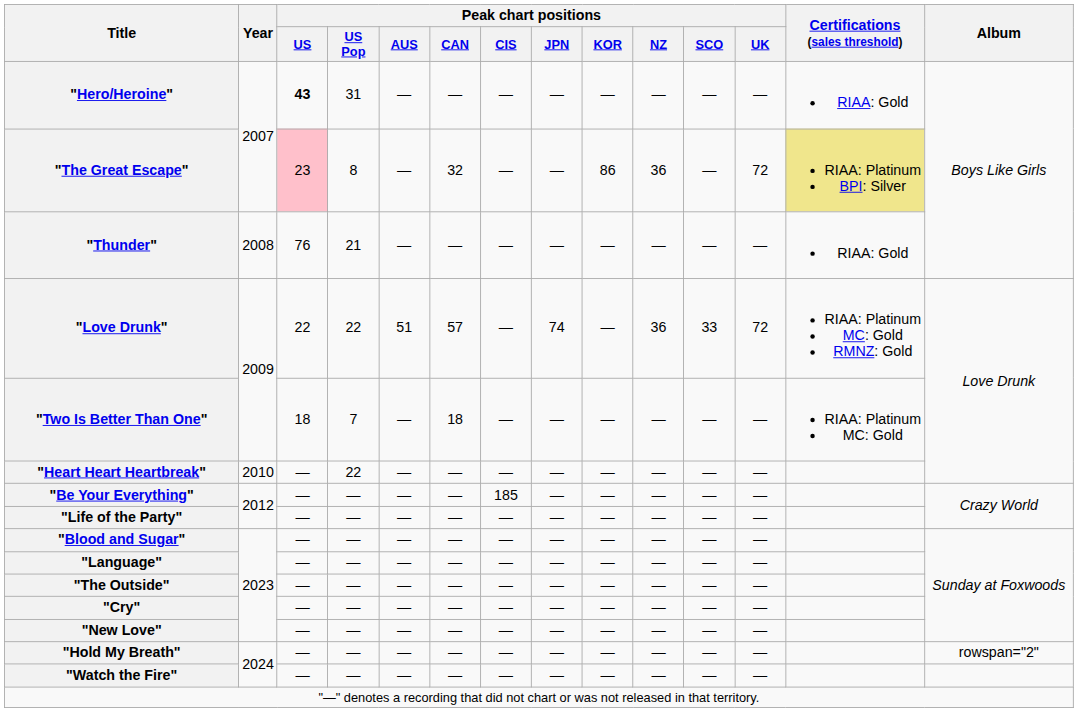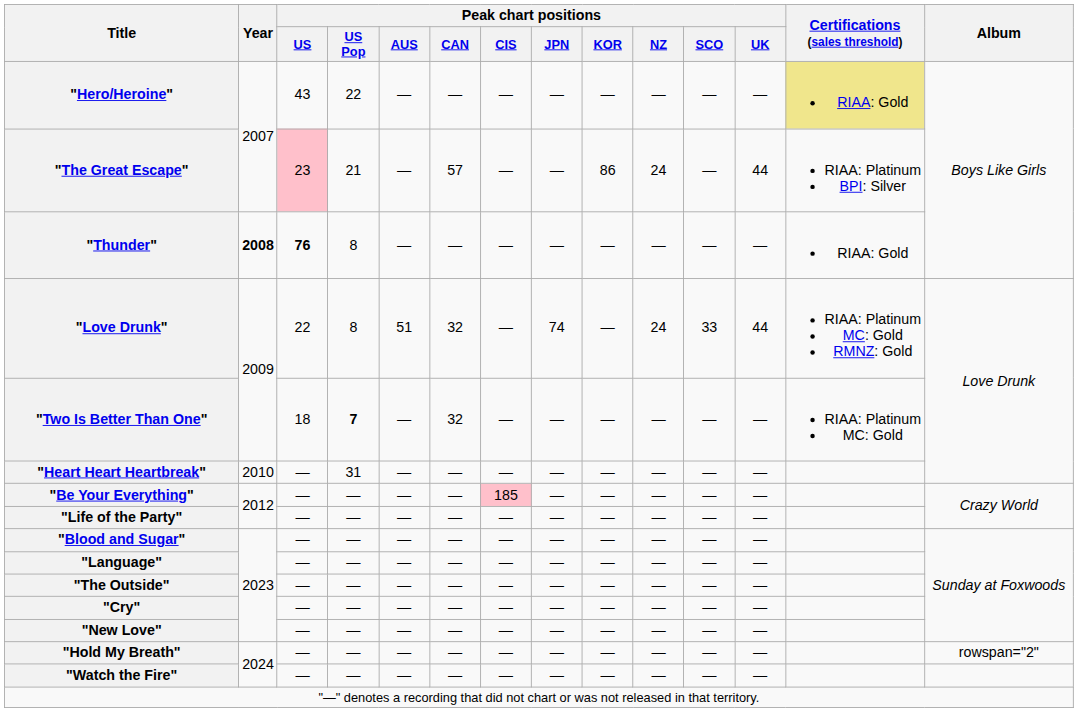(303, 95) bold -> (303, 95) normal
(353, 95) 31 -> (353, 95) 22
(855, 103) no background -> (855, 103) khaki background
(353, 170) 8 -> (353, 170) 21
(455, 170) 32 -> (455, 170) 57
(659, 170) 36 -> (659, 170) 24
(760, 170) 72 -> (760, 170) 44
(855, 178) khaki background -> (855, 178) no background
(258, 245) normal -> (258, 245) bold
(303, 245) normal -> (303, 245) bold
(353, 245) 21 -> (353, 245) 8
(353, 328) 22 -> (353, 328) 8
(455, 328) 57 -> (455, 328) 32
(659, 328) 36 -> (659, 328) 24
(760, 328) 72 -> (760, 328) 44
(353, 419) normal -> (353, 419) bold
(455, 419) 18 -> (455, 419) 32
(353, 472) 22 -> (353, 472) 31
(506, 494) no background -> (506, 494) pink background
